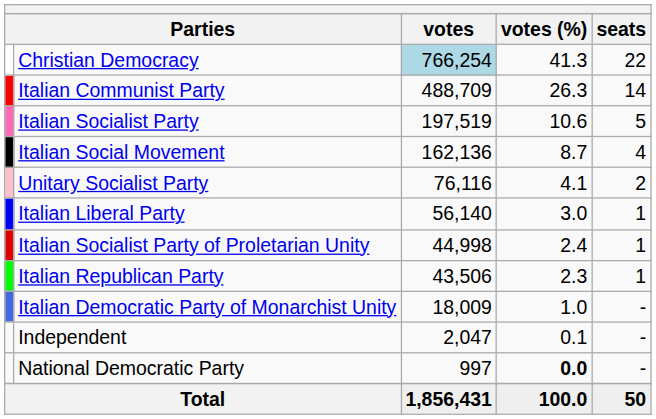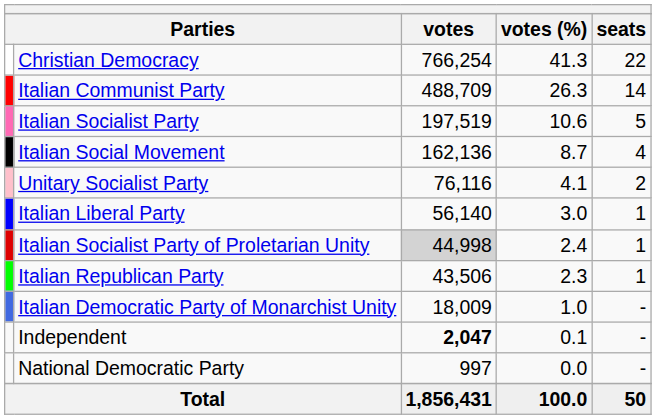(457, 60) lightblue background -> (457, 60) no background
(462, 245) no background -> (462, 245) lightgrey background
(468, 337) normal -> (468, 337) bold
(574, 368) bold -> (574, 368) normal
